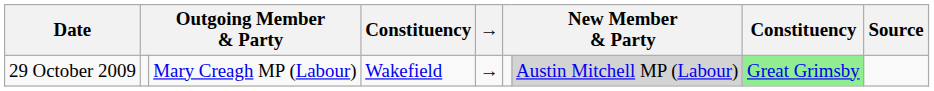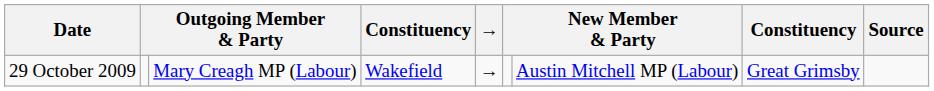(627, 70) lightgrey background -> (627, 70) no background
(803, 70) lightgreen background -> (803, 70) no background
